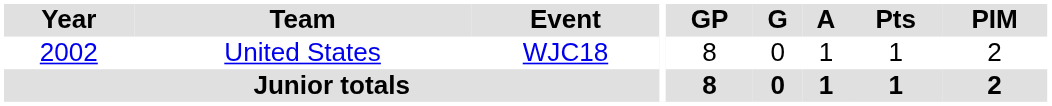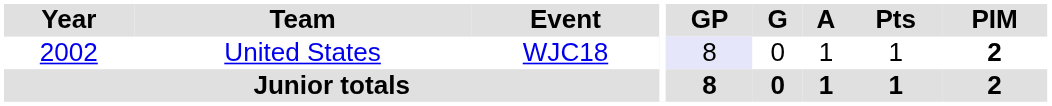(710, 52) no background -> (710, 52) lavender background
(995, 52) normal -> (995, 52) bold
